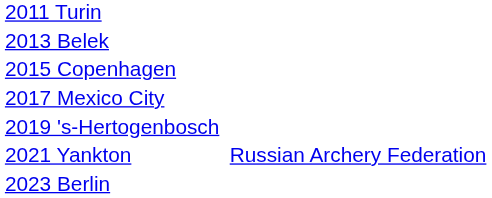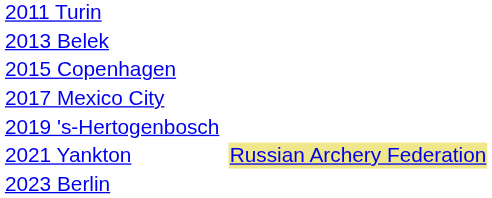(358, 155) no background -> (358, 155) khaki background
